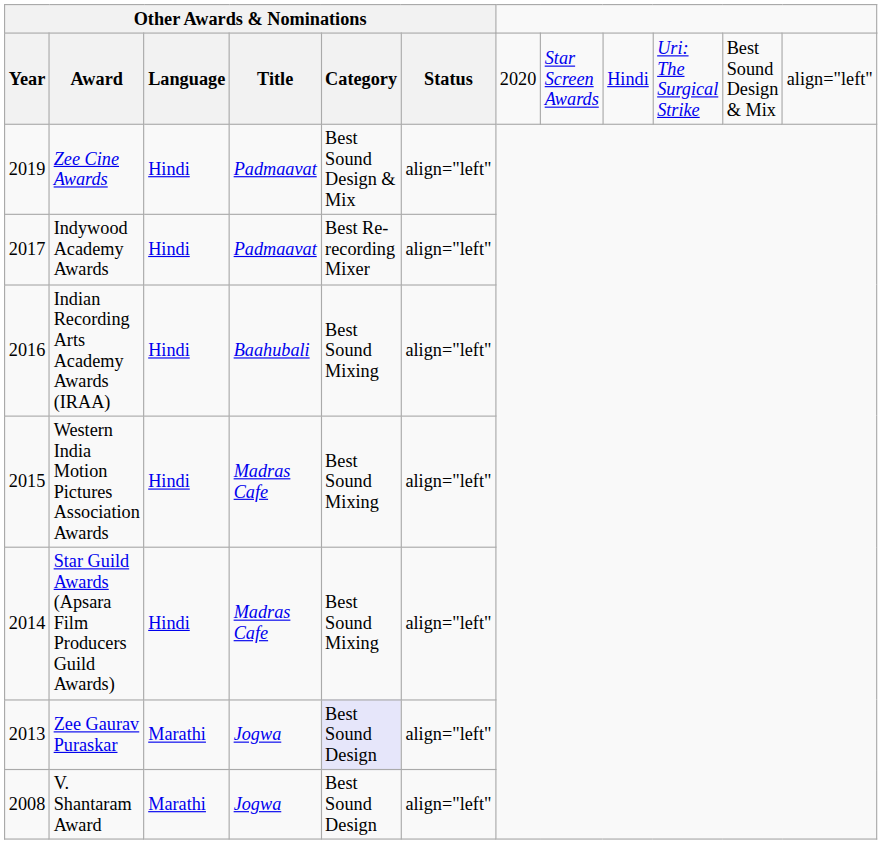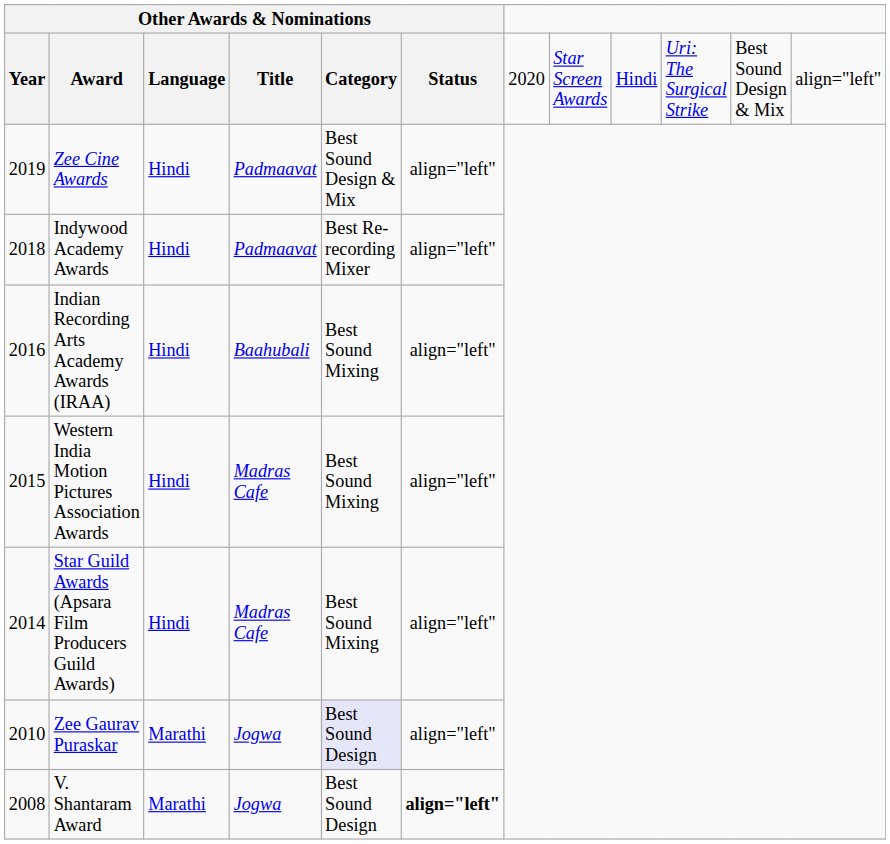(27, 249) 2017 -> (27, 249) 2018
(27, 734) 2013 -> (27, 734) 2010
(448, 804) normal -> (453, 804) bold
